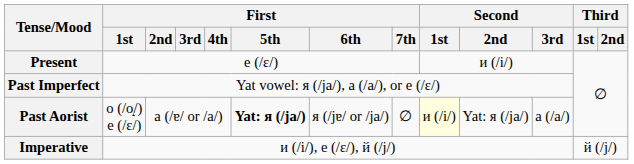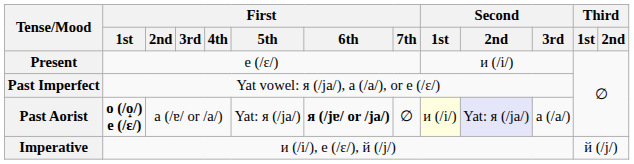(124, 116) normal -> (124, 116) bold
(270, 116) bold -> (268, 116) normal
(351, 116) normal -> (348, 116) bold
(496, 116) no background -> (496, 116) lavender background
